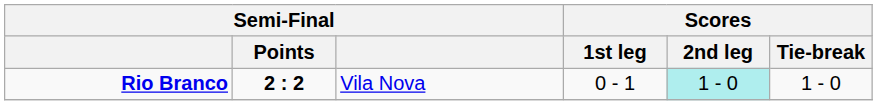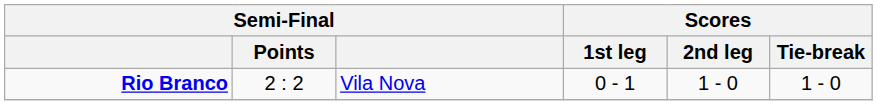(284, 83) bold -> (284, 83) normal
(718, 83) paleturquoise background -> (718, 83) no background
